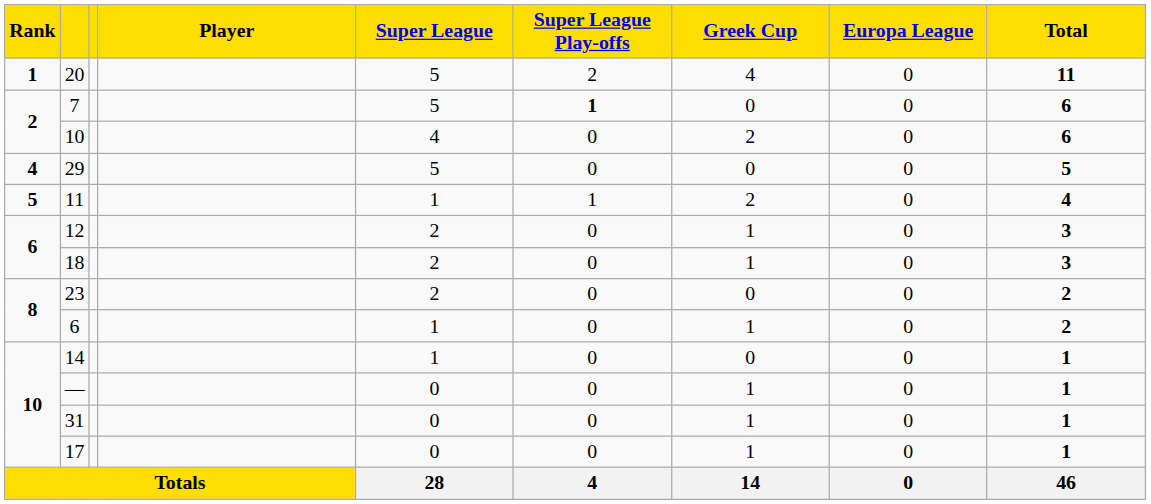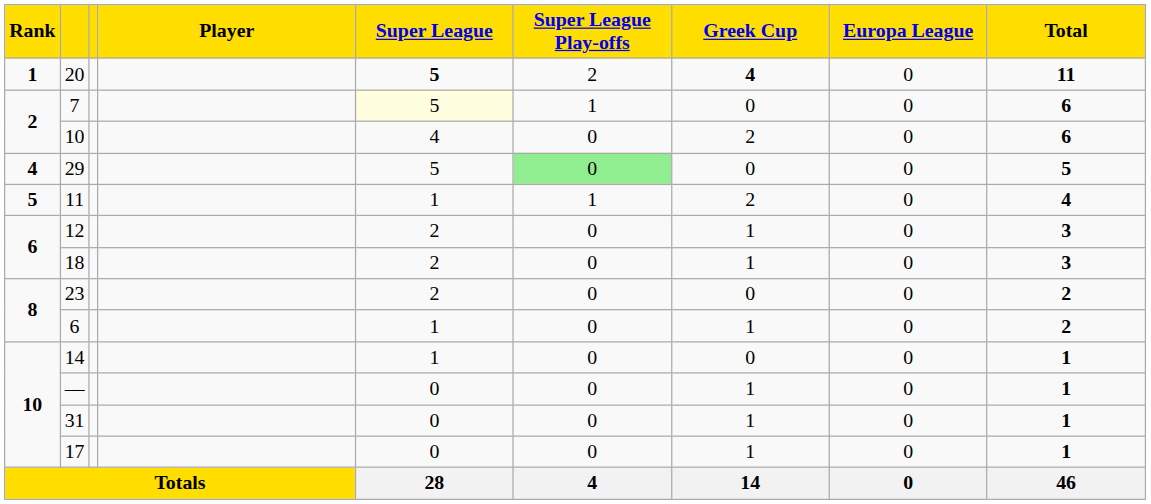(434, 74) normal -> (434, 74) bold
(750, 74) normal -> (750, 74) bold
(434, 105) no background -> (434, 105) lightyellow background
(592, 105) bold -> (592, 105) normal
(592, 168) no background -> (592, 168) lightgreen background
